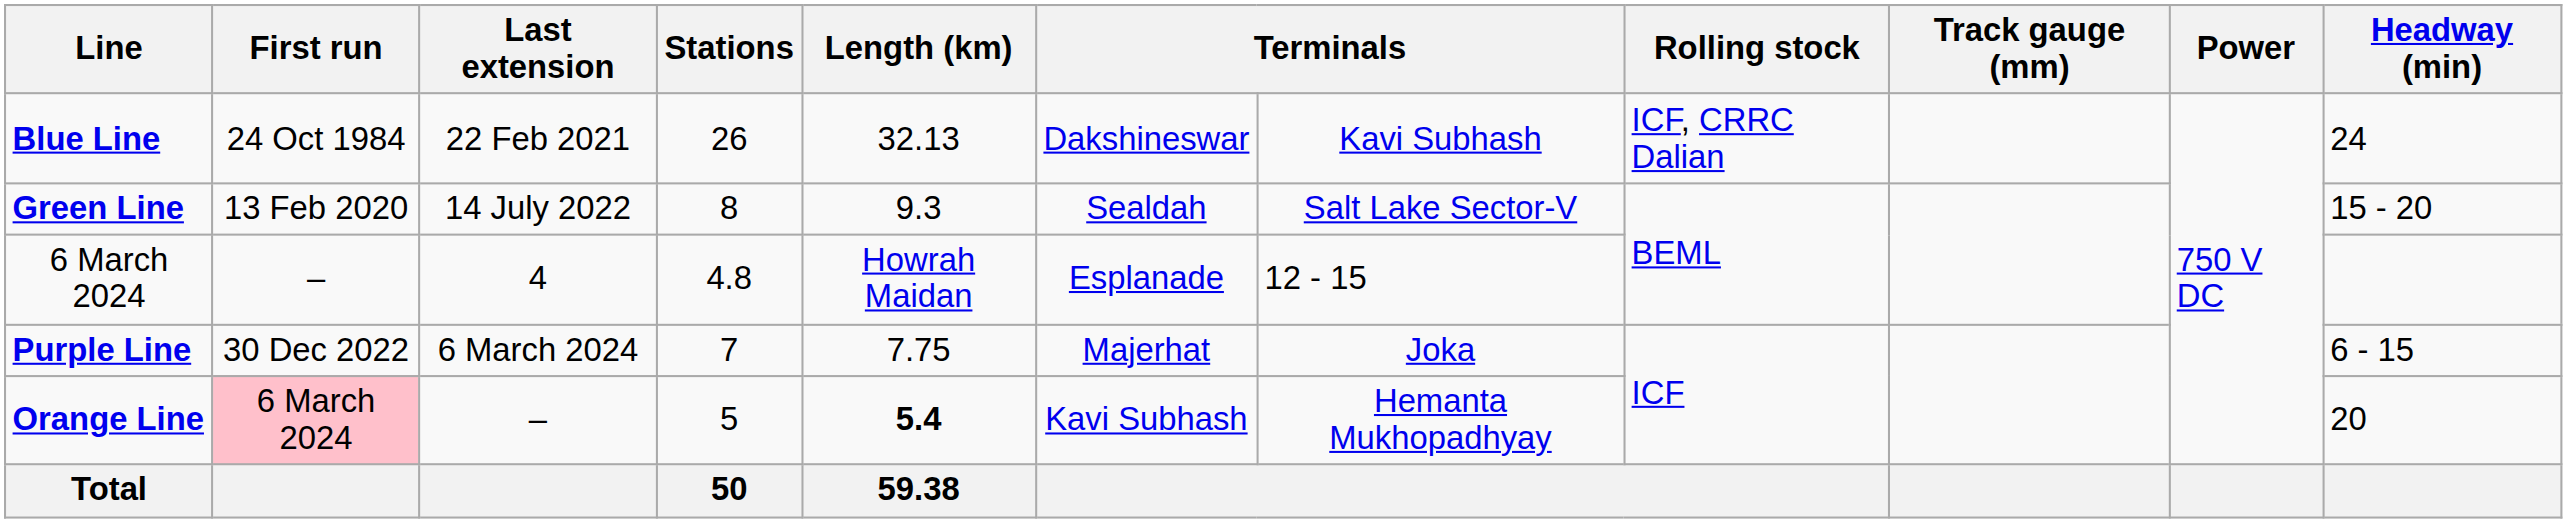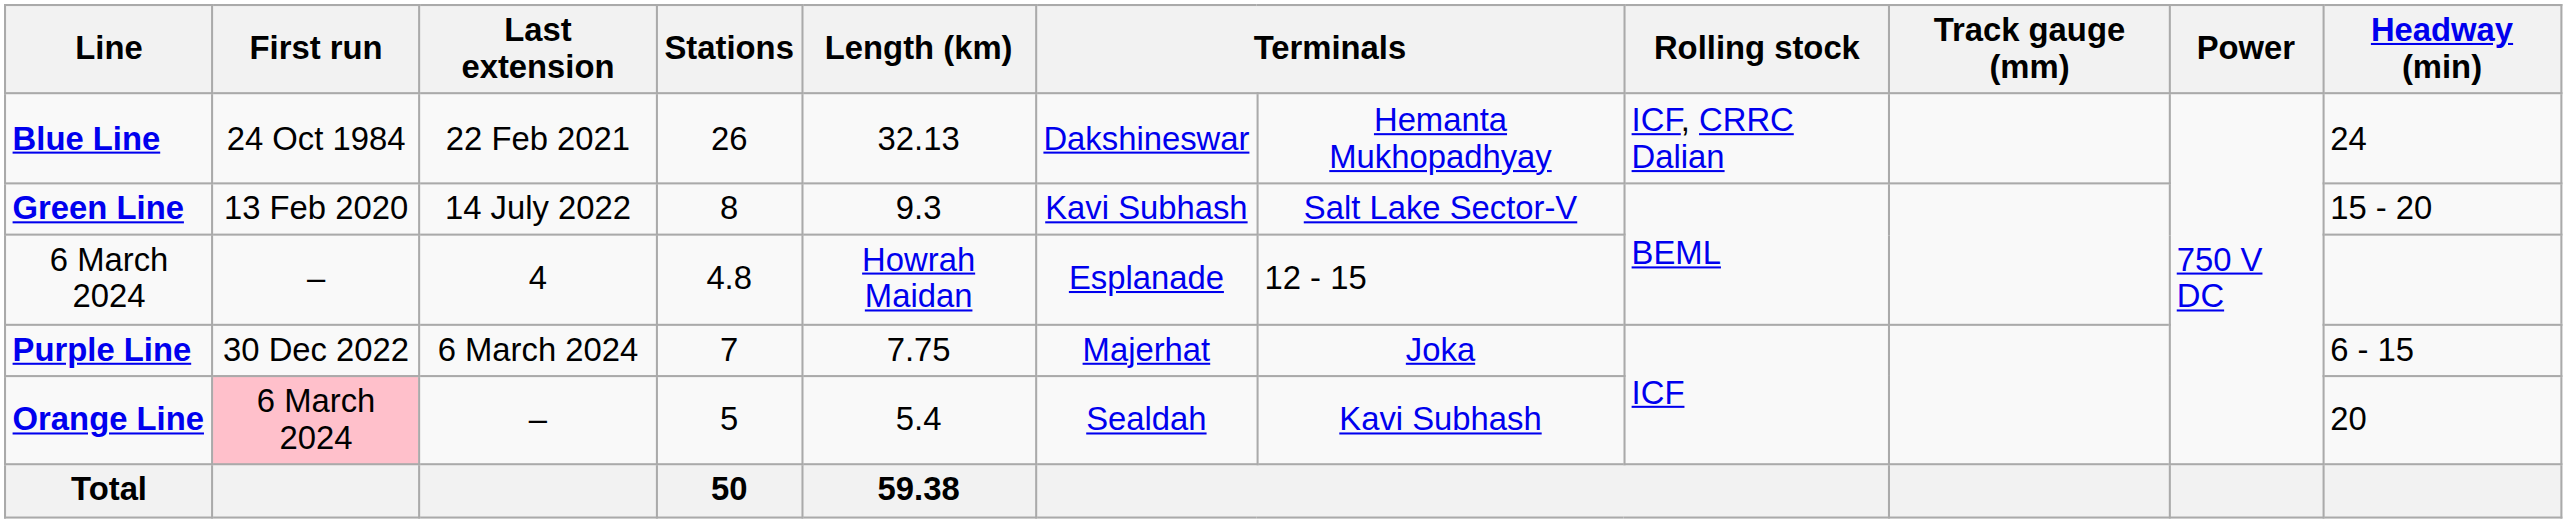(1440, 137) Kavi Subhash -> (1440, 137) Hemanta Mukhopadhyay
(1146, 208) Sealdah -> (1146, 208) Kavi Subhash
(919, 419) bold -> (919, 419) normal
(1146, 419) Kavi Subhash -> (1146, 419) Sealdah
(1440, 419) Hemanta Mukhopadhyay -> (1440, 419) Kavi Subhash
